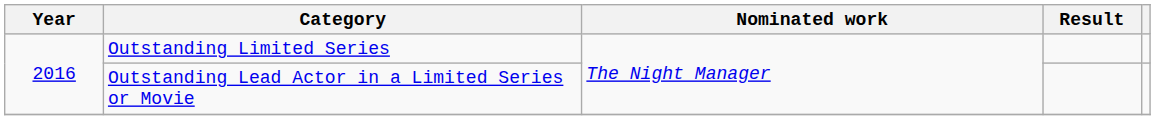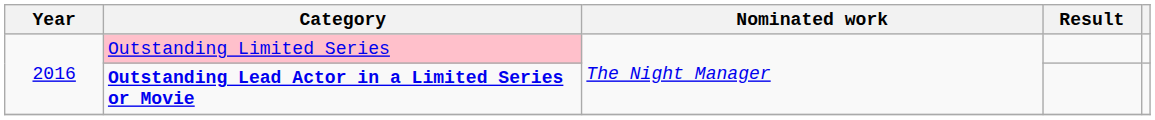(249, 49) no background -> (249, 49) pink background
(336, 89) normal -> (336, 89) bold
